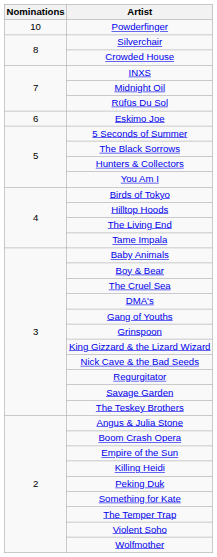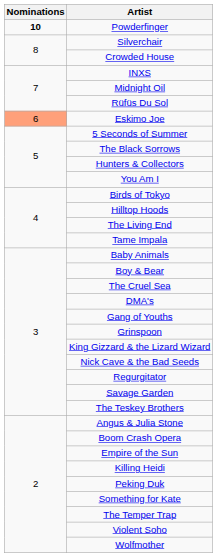(36, 27) normal -> (36, 27) bold
(36, 118) no background -> (36, 118) lightsalmon background
